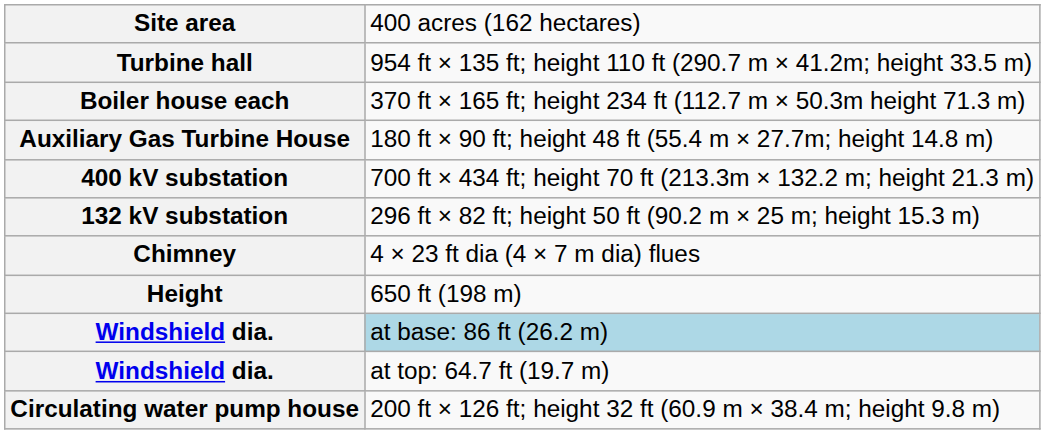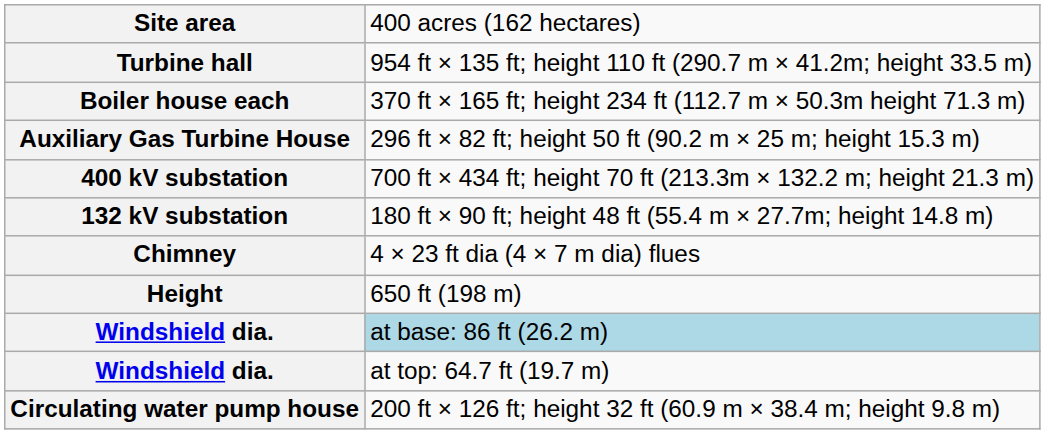(682, 139) 180 ft × 90 ft; height 48 ft (55.4 m × 27.7m; height 14.8 m) -> (675, 139) 296 ft × 82 ft; height 50 ft (90.2 m × 25 m; height 15.3 m)
(675, 216) 296 ft × 82 ft; height 50 ft (90.2 m × 25 m; height 15.3 m) -> (682, 216) 180 ft × 90 ft; height 48 ft (55.4 m × 27.7m; height 14.8 m)
